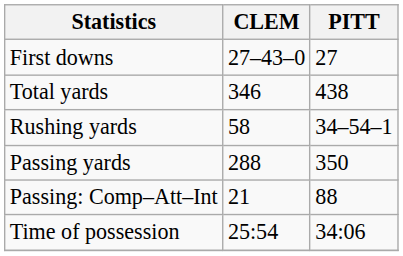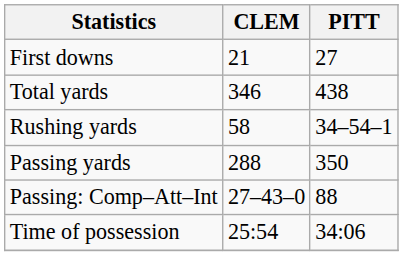(267, 57) 27–43–0 -> (239, 57) 21
(239, 197) 21 -> (267, 197) 27–43–0
